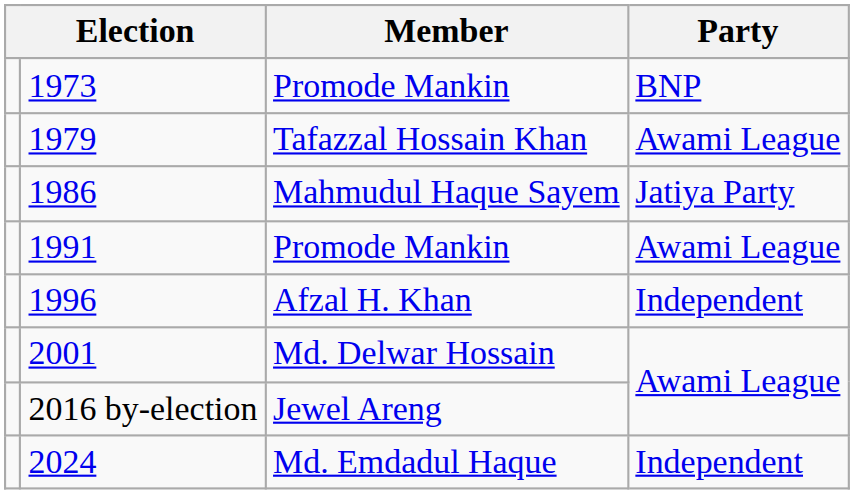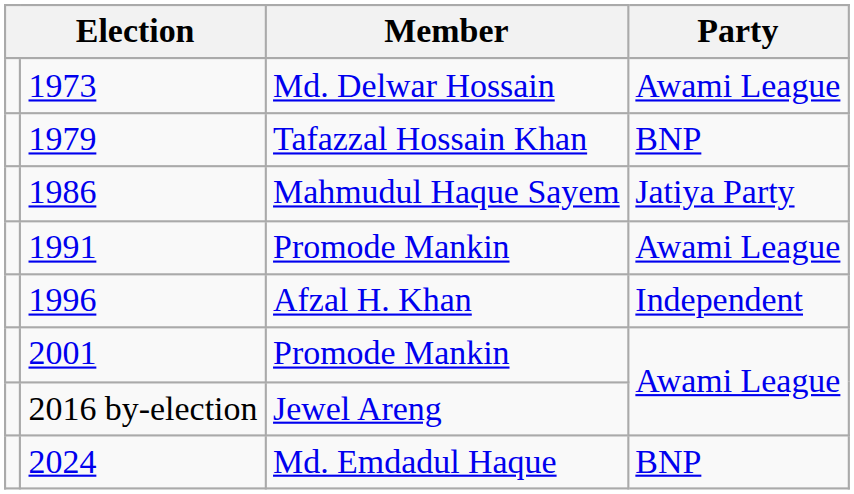(391, 85) Promode Mankin -> (414, 85) Md. Delwar Hossain
(668, 85) BNP -> (738, 85) Awami League
(738, 138) Awami League -> (668, 138) BNP
(414, 354) Md. Delwar Hossain -> (391, 354) Promode Mankin
(719, 461) Independent -> (668, 461) BNP
